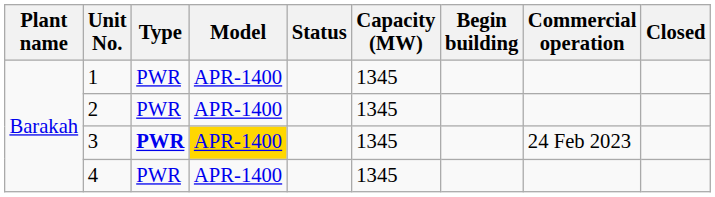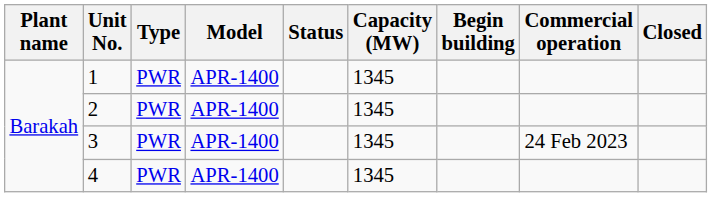(160, 142) bold -> (159, 142) normal
(238, 142) gold background -> (235, 142) no background
